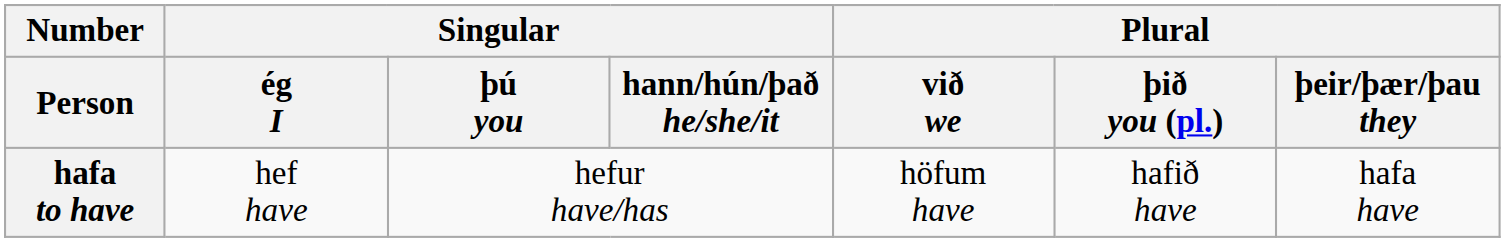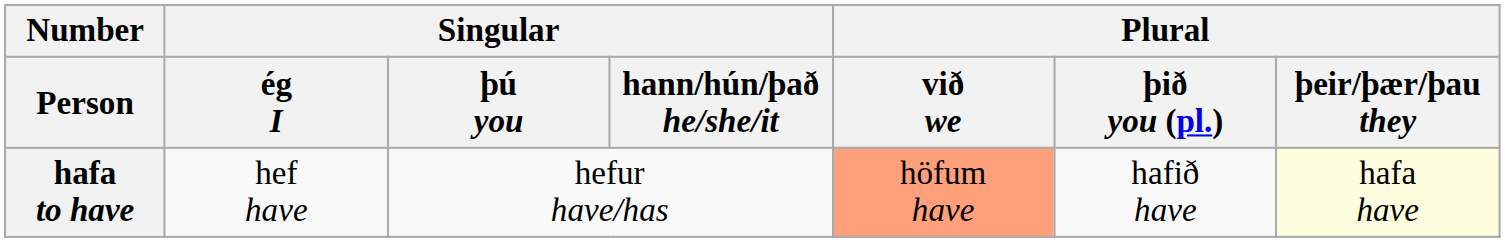(943, 191) no background -> (943, 191) lightsalmon background
(1388, 191) no background -> (1388, 191) lightyellow background
